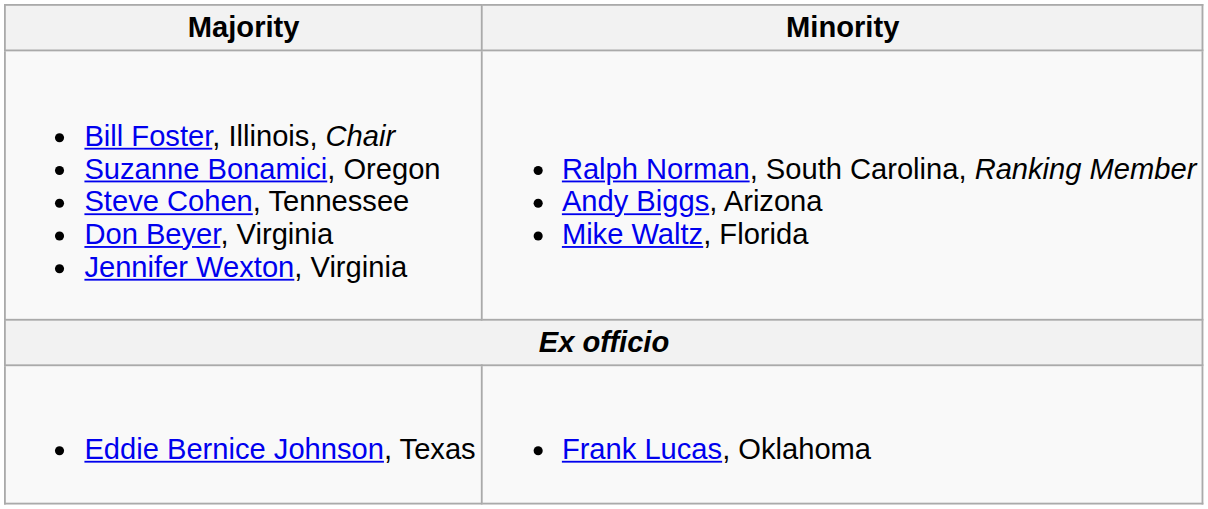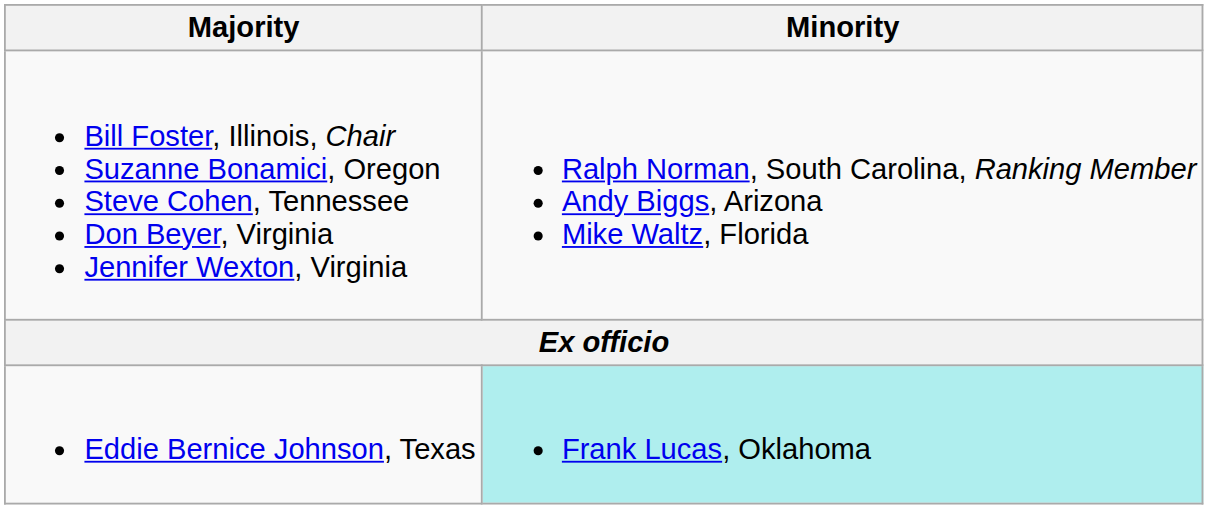(843, 450) no background -> (843, 450) paleturquoise background
